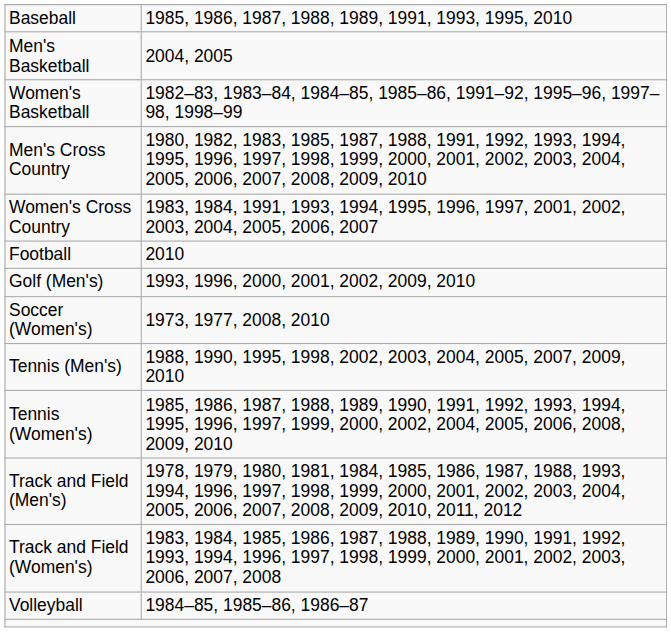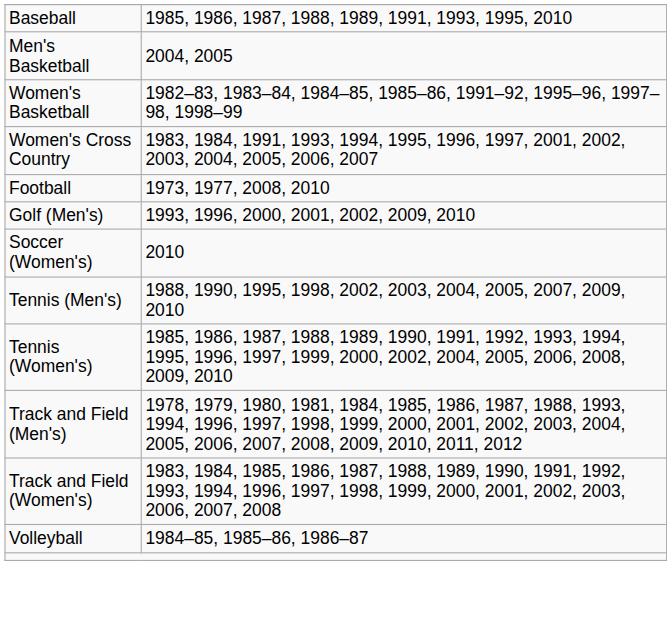- row: (57, 160)
(165, 254) 2010 -> (238, 187) 1973, 1977, 2008, 2010
(238, 319) 1973, 1977, 2008, 2010 -> (165, 252) 2010
